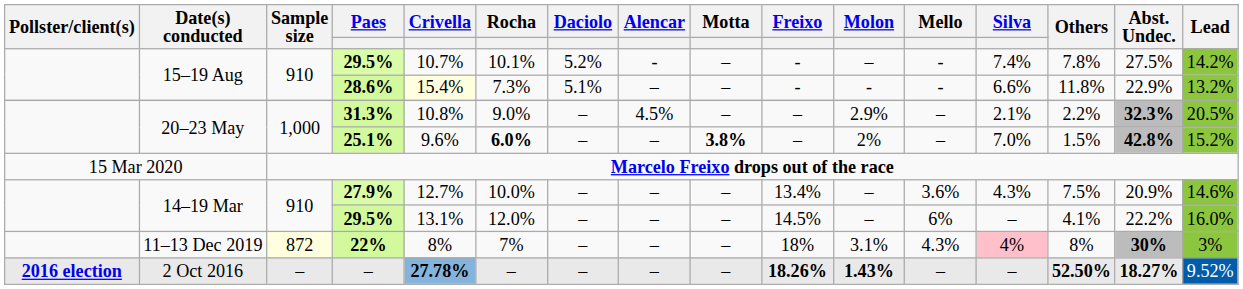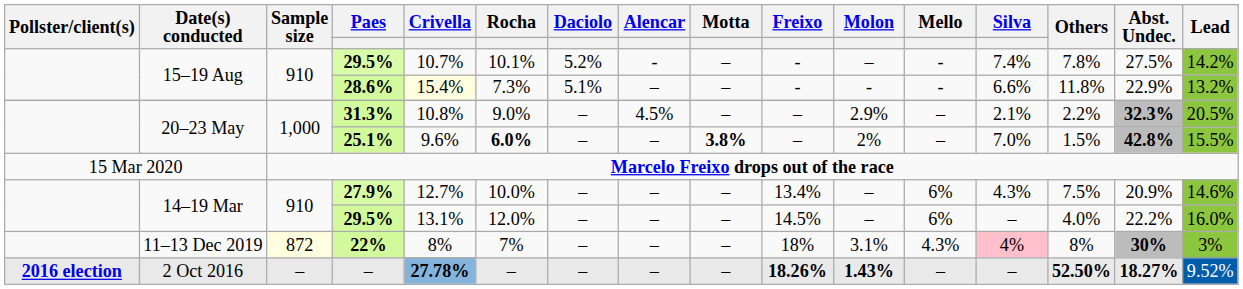(1210, 140) 15.2% -> (1210, 140) 15.5%
(940, 193) 3.6% -> (940, 193) 6%
(1081, 219) 4.1% -> (1081, 219) 4.0%
